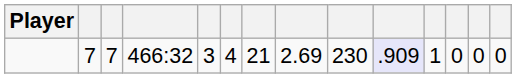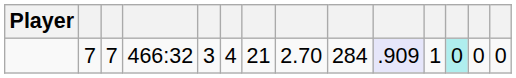(301, 55) 2.69 -> (301, 55) 2.70
(350, 55) 230 -> (350, 55) 284
(457, 55) no background -> (457, 55) paleturquoise background
